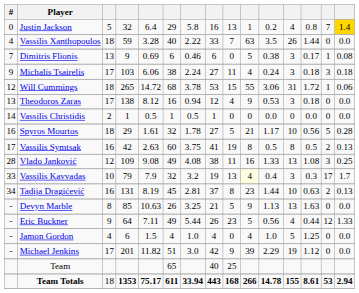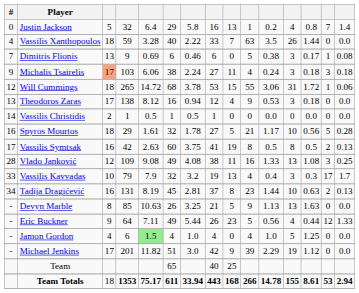(345, 27) gold background -> (345, 27) no background
(109, 72) no background -> (109, 72) lightsalmon background
(250, 176) lightyellow background -> (250, 176) no background
(151, 236) no background -> (151, 236) lightgreen background
